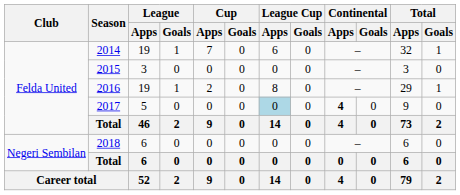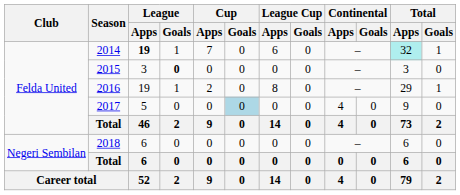(144, 50) normal -> (144, 50) bold
(406, 50) no background -> (406, 50) paleturquoise background
(177, 69) normal -> (177, 69) bold
(242, 106) no background -> (242, 106) lightblue background
(275, 106) lightblue background -> (275, 106) no background
(341, 106) bold -> (341, 106) normal
